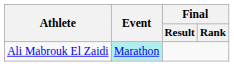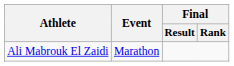(137, 51) paleturquoise background -> (137, 51) no background
